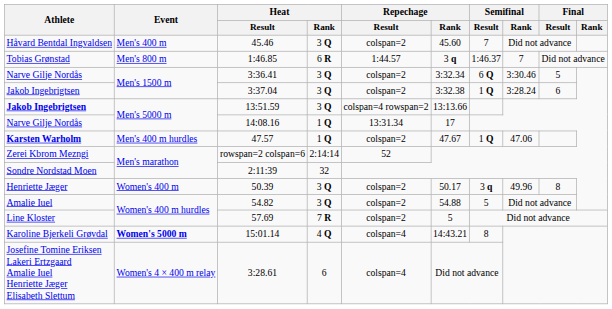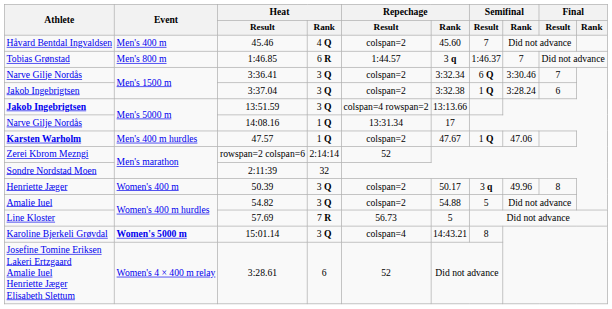(324, 43) 3 Q -> (324, 43) 4 Q
(558, 75) 5 -> (558, 75) 7
(386, 218) colspan=2 -> (386, 218) 56.73
(324, 234) 4 Q -> (324, 234) 3 Q
(386, 273) colspan=4 -> (386, 273) 52
